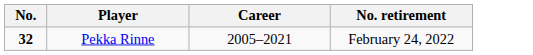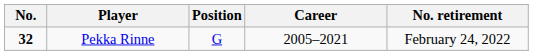+ column: (217, 15)
